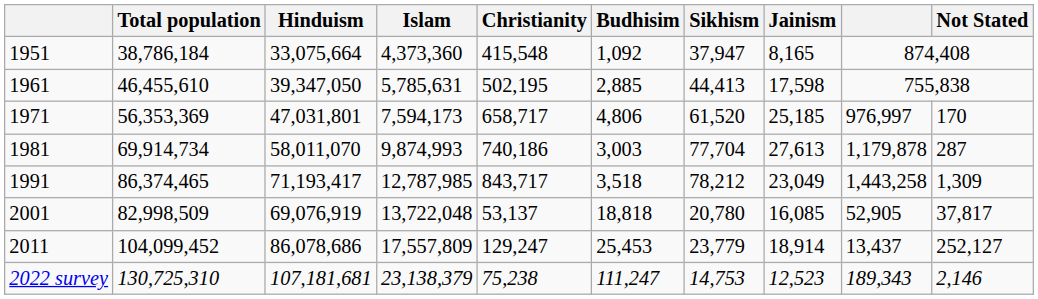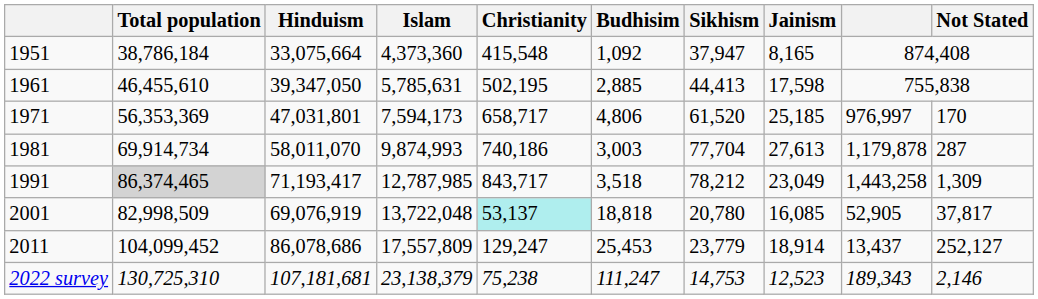(163, 181) no background -> (163, 181) lightgrey background
(510, 213) no background -> (510, 213) paleturquoise background
